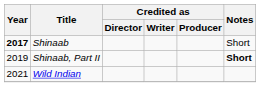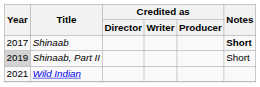(17, 43) bold -> (17, 43) normal
(238, 43) normal -> (239, 43) bold
(17, 58) no background -> (17, 58) lightgrey background
(239, 58) bold -> (238, 58) normal
